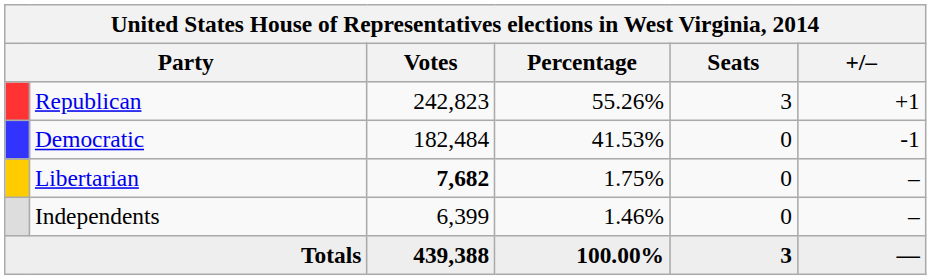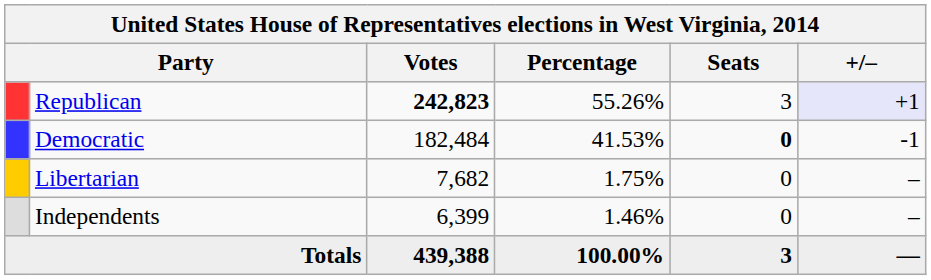(451, 101) normal -> (451, 101) bold
(907, 101) no background -> (907, 101) lavender background
(786, 139) normal -> (786, 139) bold
(463, 178) bold -> (463, 178) normal
